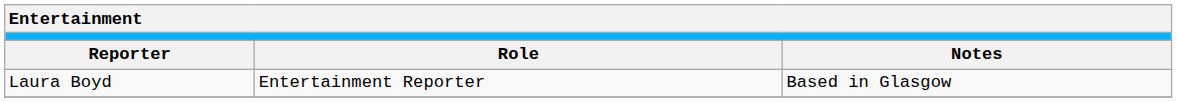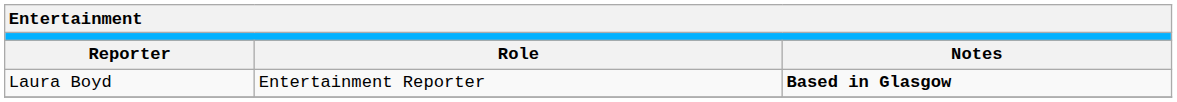(869, 83) normal -> (869, 83) bold
